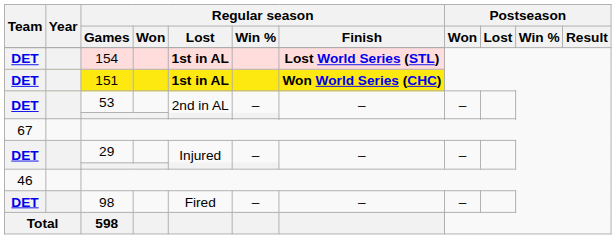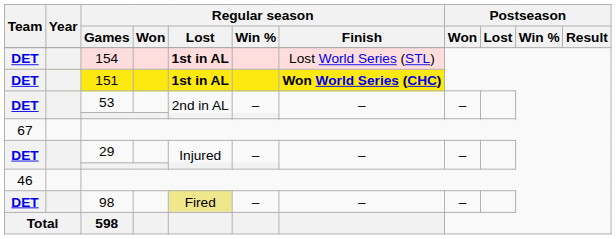(362, 59) bold -> (362, 59) normal
(200, 201) no background -> (200, 201) khaki background
